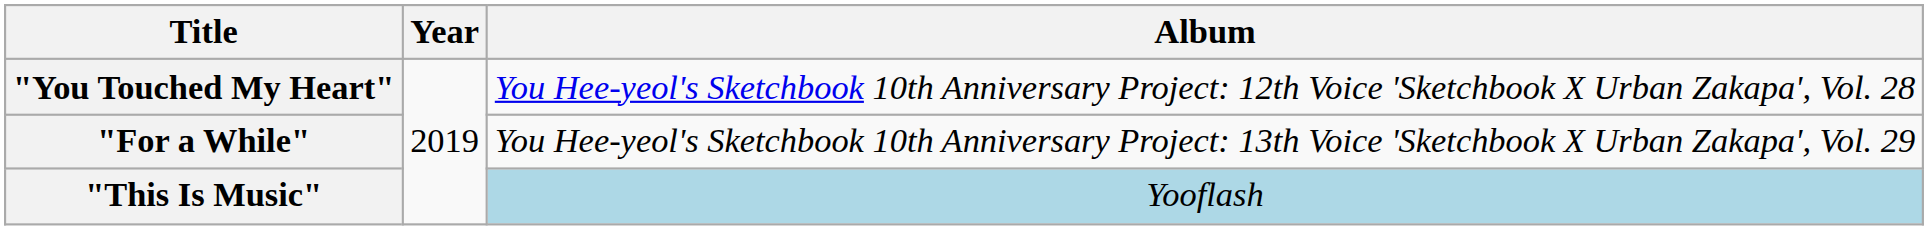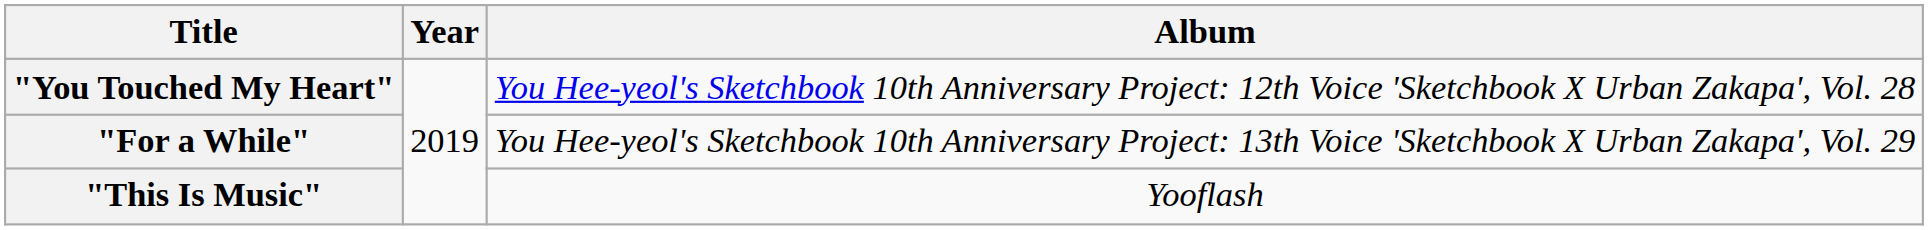(1205, 195) lightblue background -> (1205, 195) no background
